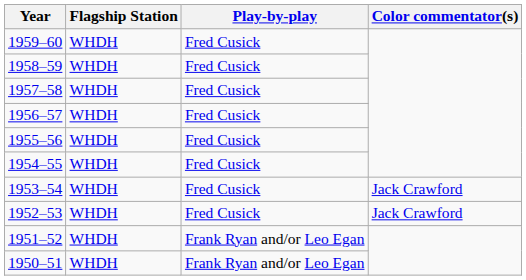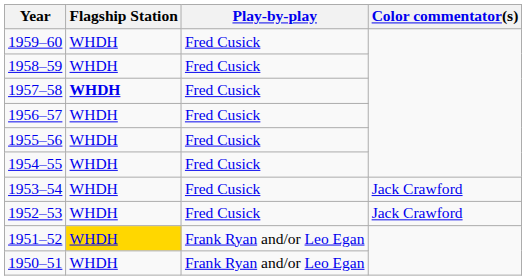(94, 90) normal -> (95, 90) bold
(94, 238) no background -> (94, 238) gold background
